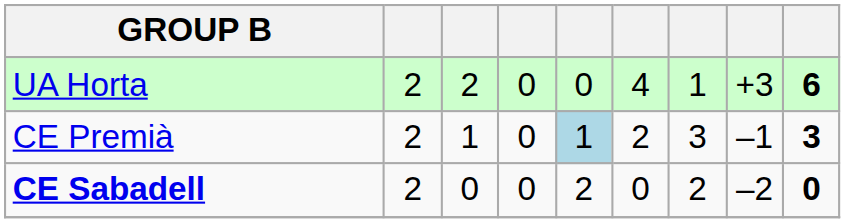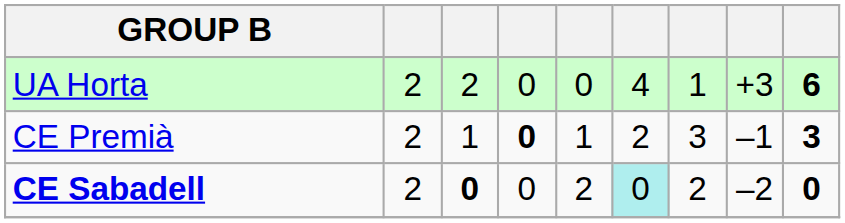(527, 136) normal -> (527, 136) bold
(584, 136) lightblue background -> (584, 136) no background
(470, 189) normal -> (470, 189) bold
(641, 189) no background -> (641, 189) paleturquoise background
